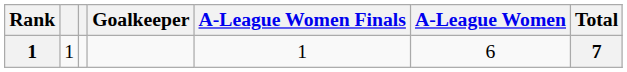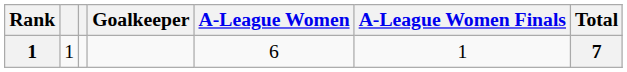columns swapped: (491, 20) <-> (302, 20)
